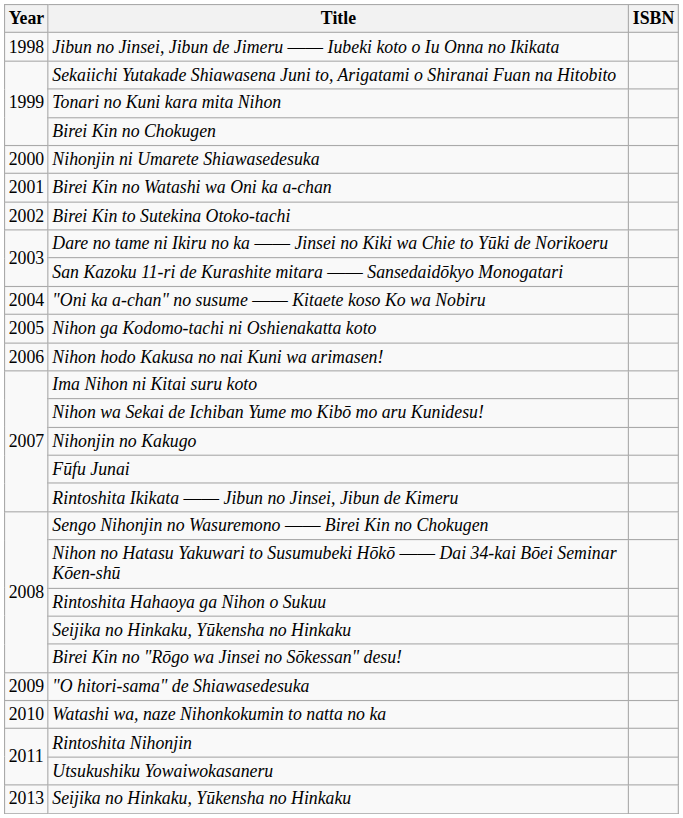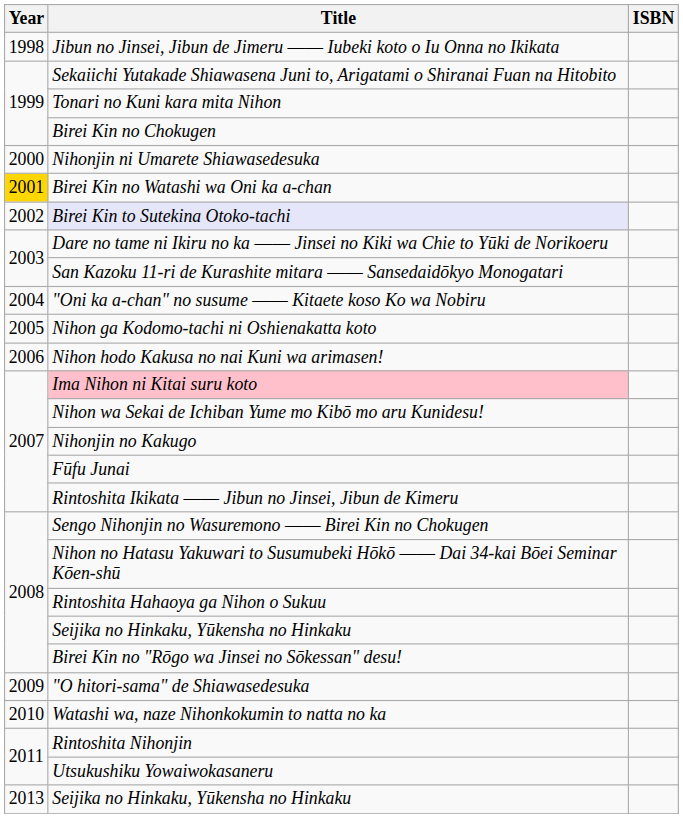(26, 187) no background -> (26, 187) gold background
(171, 215) no background -> (171, 215) lavender background
(155, 384) no background -> (155, 384) pink background
